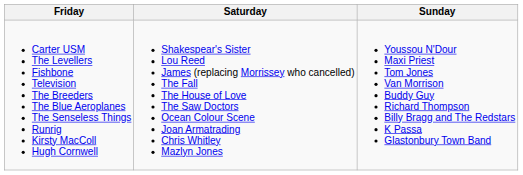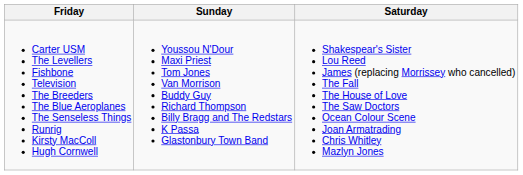columns swapped: (245, 12) <-> (437, 12)
